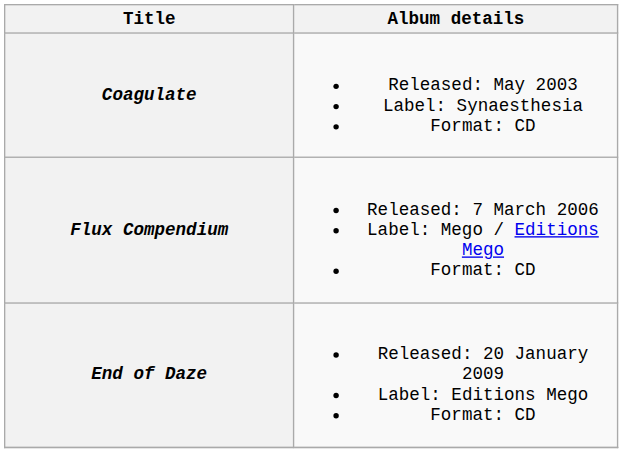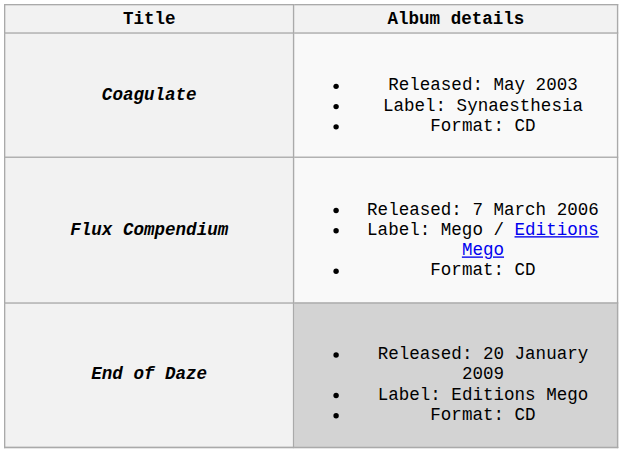(456, 385) no background -> (456, 385) lightgrey background
